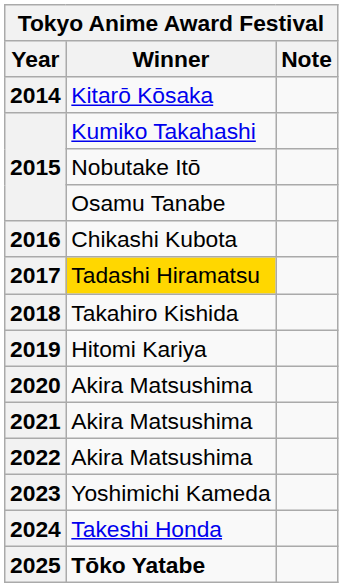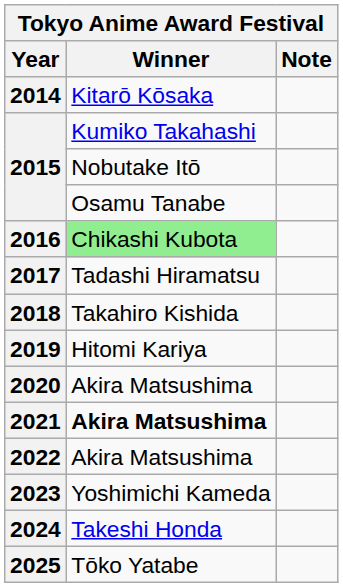(154, 240) no background -> (154, 240) lightgreen background
(166, 276) gold background -> (166, 276) no background
(162, 420) normal -> (169, 420) bold
(138, 564) bold -> (135, 564) normal
